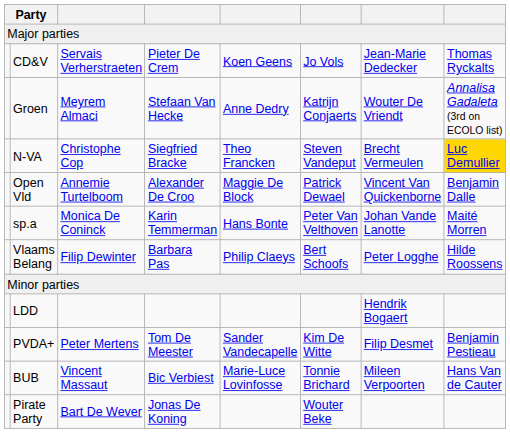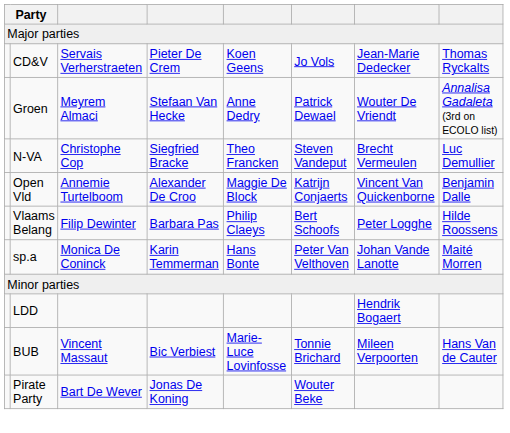(330, 109) Katrijn Conjaerts -> (315, 109) Patrick Dewael
(473, 156) gold background -> (468, 156) no background
(324, 190) Patrick Dewael -> (321, 190) Katrijn Conjaerts
rows swapped: (25, 223) <-> (34, 257)
- row: (34, 344)
